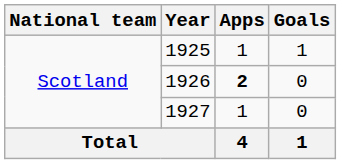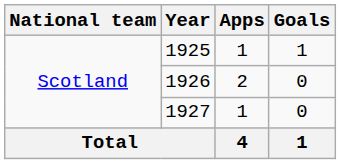(242, 82) bold -> (242, 82) normal
